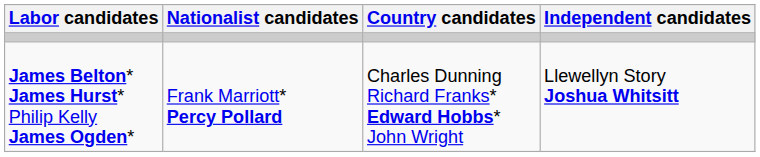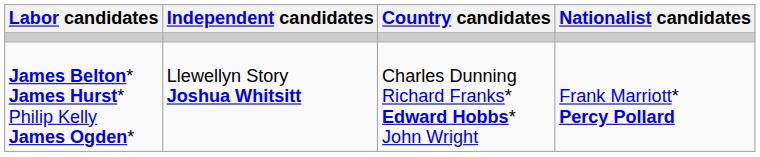columns swapped: (263, 18) <-> (648, 18)
